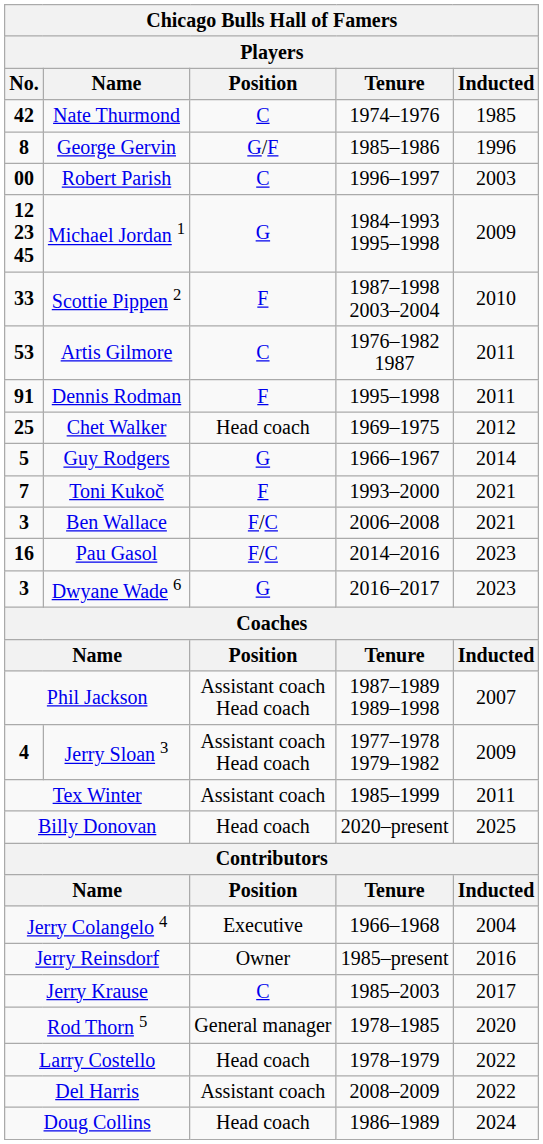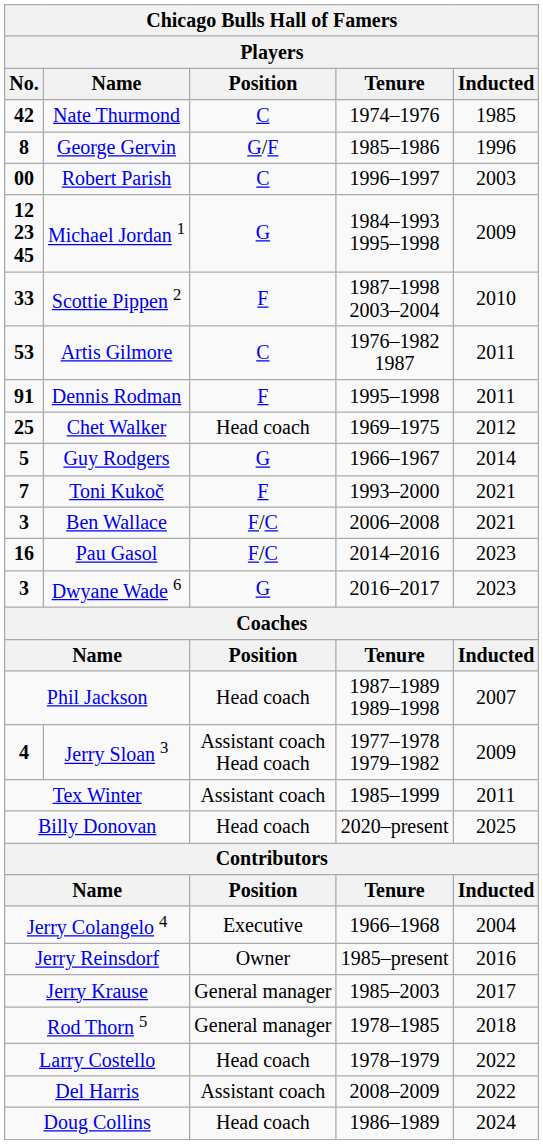(263, 697) Assistant coach Head coach -> (263, 697) Head coach
(263, 990) C -> (263, 990) General manager
(496, 1025) 2020 -> (496, 1025) 2018
